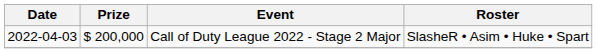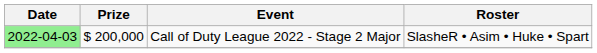(42, 36) no background -> (42, 36) lightgreen background
